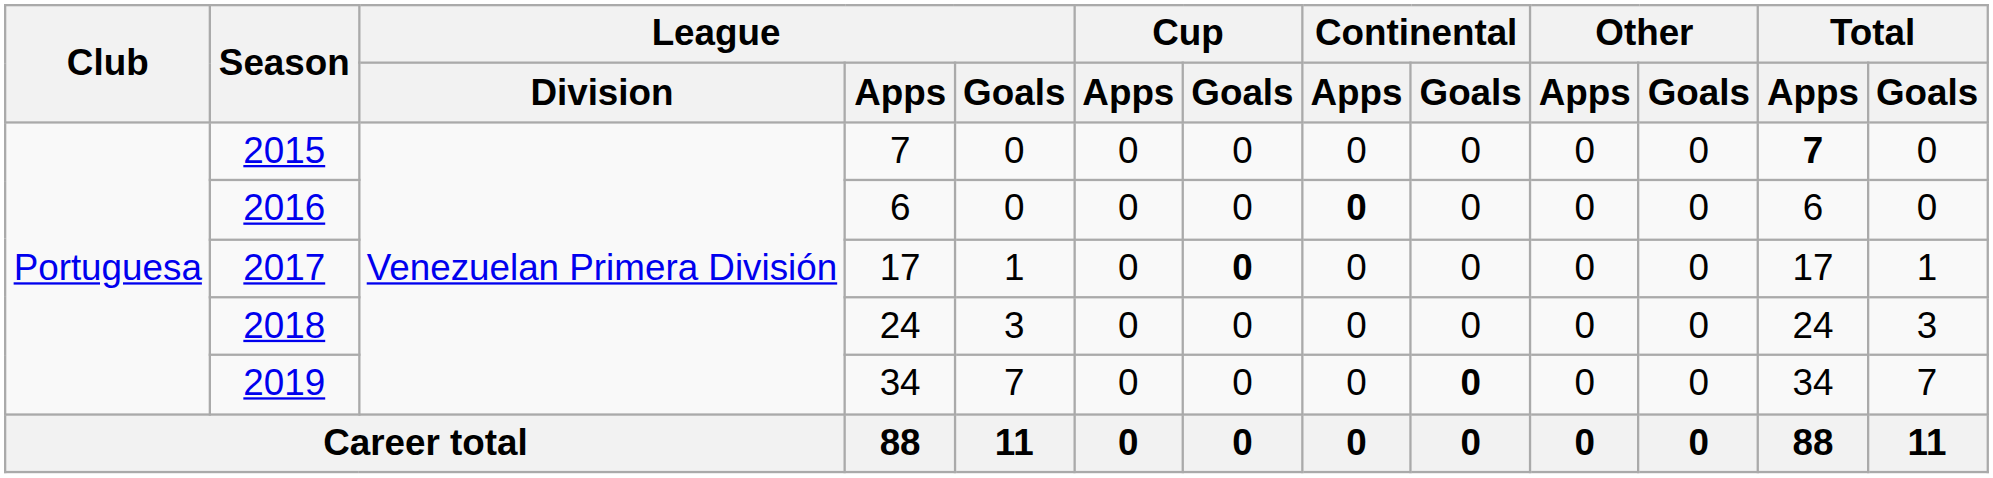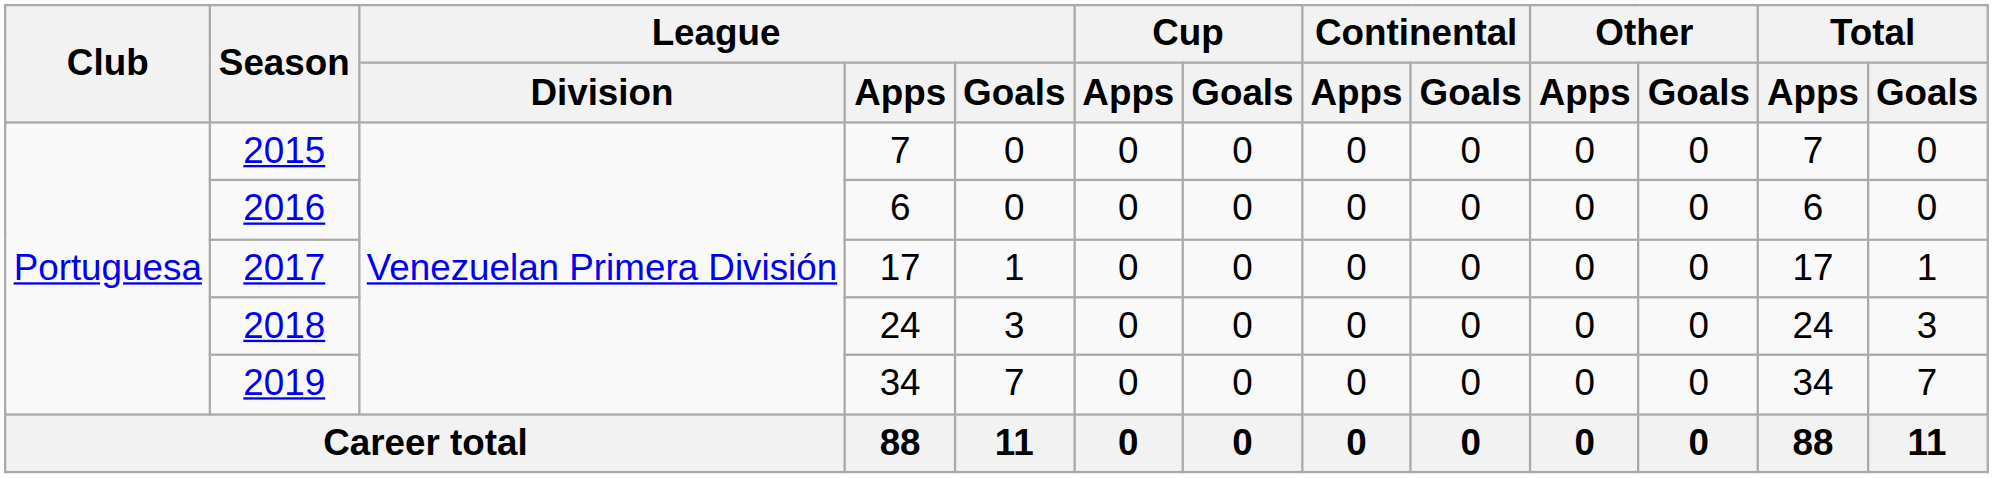(1813, 150) bold -> (1813, 150) normal
(1357, 208) bold -> (1357, 208) normal
(1242, 267) bold -> (1242, 267) normal
(1471, 383) bold -> (1471, 383) normal
